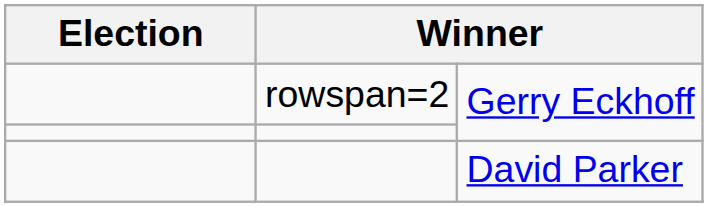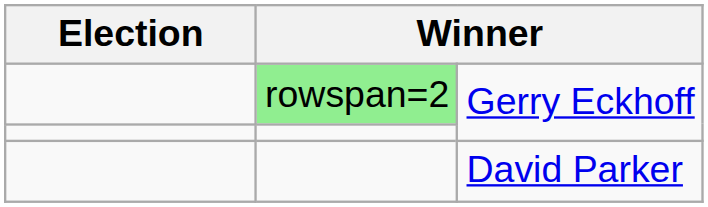(357, 93) no background -> (357, 93) lightgreen background
